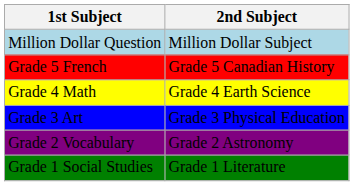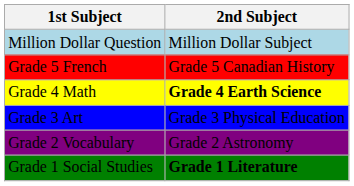(240, 92) normal -> (245, 92) bold
(227, 167) normal -> (233, 167) bold
